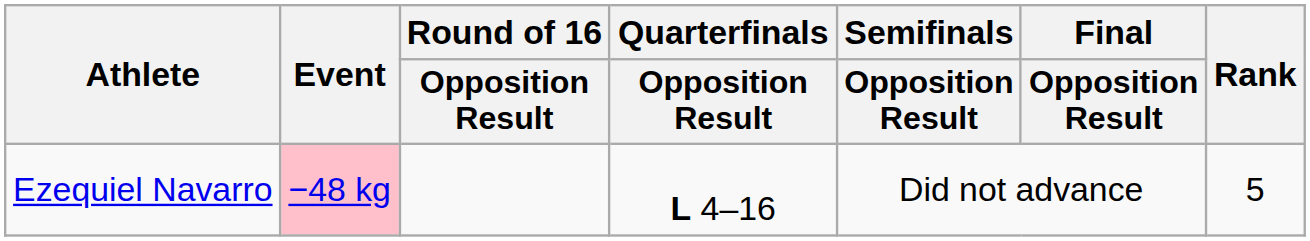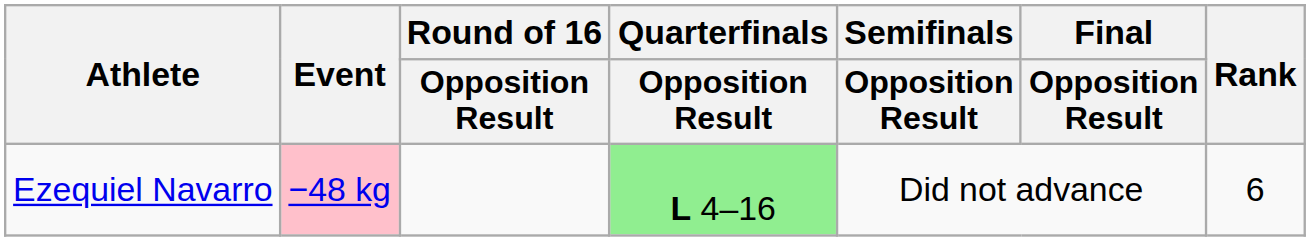(723, 209) no background -> (723, 209) lightgreen background
(1255, 190) 5 -> (1255, 190) 6
